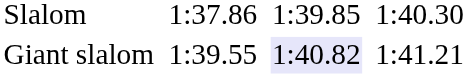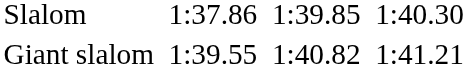(316, 54) lavender background -> (316, 54) no background
